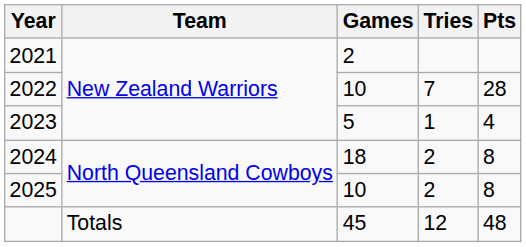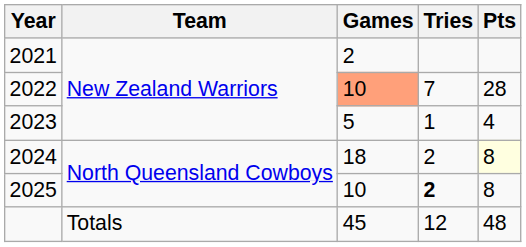(355, 88) no background -> (355, 88) lightsalmon background
(489, 156) no background -> (489, 156) lightyellow background
(429, 190) normal -> (429, 190) bold
